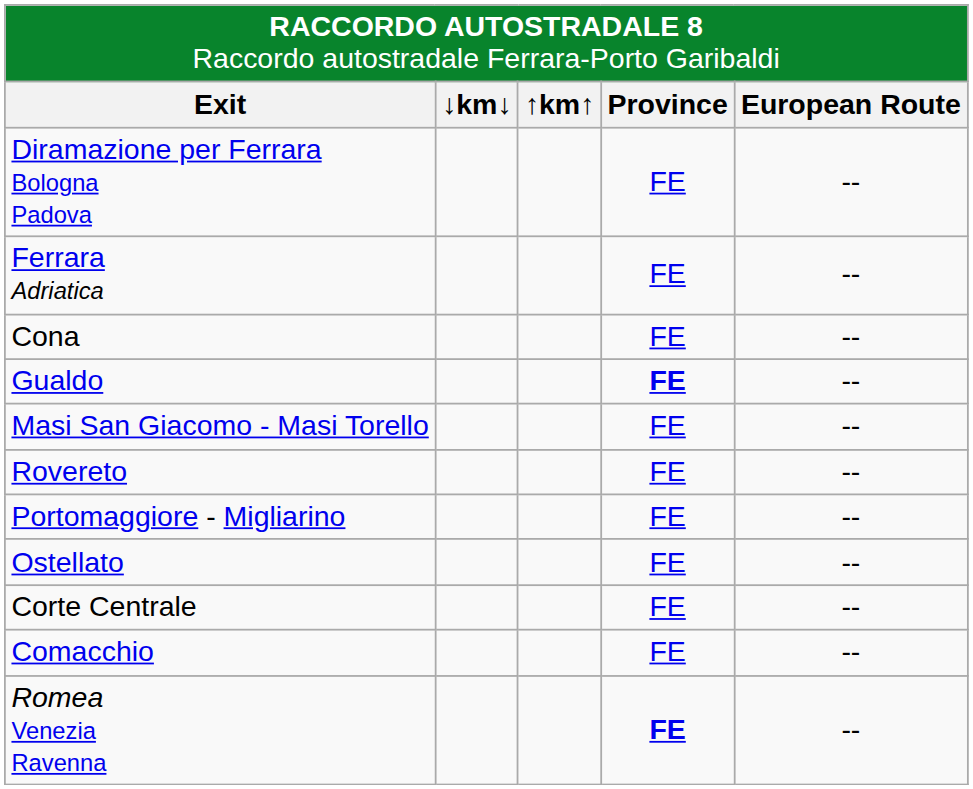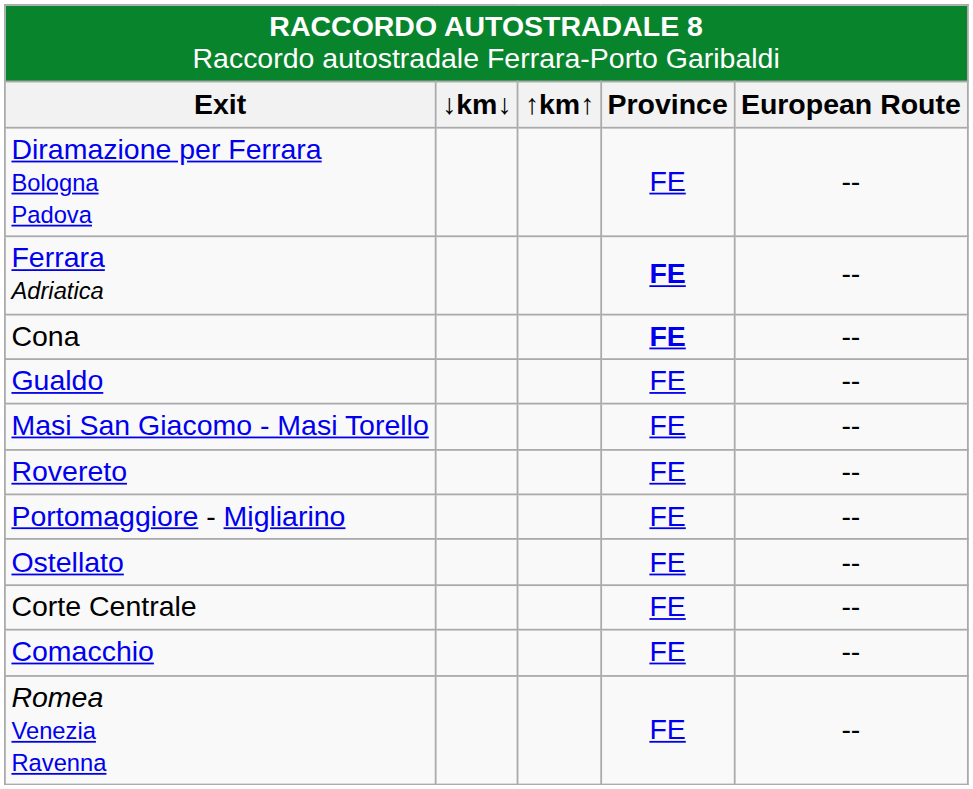(668, 274) normal -> (668, 274) bold
(668, 335) normal -> (668, 335) bold
(668, 381) bold -> (668, 381) normal
(668, 729) bold -> (668, 729) normal
